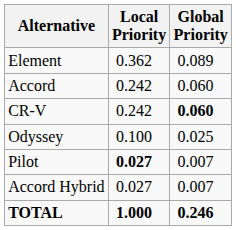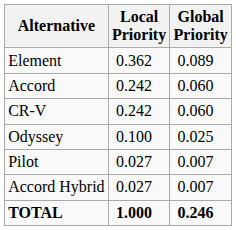(194, 111) bold -> (194, 111) normal
(132, 162) bold -> (132, 162) normal
